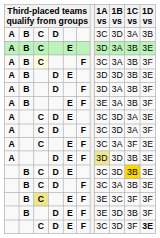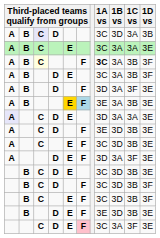(41, 34) no background -> (41, 34) lavender background
(102, 48) 3D -> (102, 48) 3C
(132, 48) 3B -> (132, 48) 3A
(102, 62) normal -> (102, 62) bold
(102, 75) 3D -> (102, 75) 3C
(117, 75) 3D -> (117, 75) 3A
(148, 75) 3E -> (148, 75) 3F
(132, 89) 3B -> (132, 89) 3F
(148, 89) 3F -> (148, 89) 3E
(70, 103) no background -> (70, 103) gold background
(83, 103) no background -> (83, 103) lightblue background
(148, 103) 3F -> (148, 103) 3E
(12, 116) no background -> (12, 116) lavender background
(102, 116) 3C -> (102, 116) 3D
(117, 116) 3D -> (117, 116) 3A
(102, 130) 3C -> (102, 130) 3E
(132, 130) 3A -> (132, 130) 3B
(148, 130) 3F -> (148, 130) 3E
(117, 144) 3A -> (117, 144) 3D
(132, 144) 3F -> (132, 144) 3B
(102, 158) khaki background -> (102, 158) no background
(117, 158) 3D -> (117, 158) 3A
(132, 158) 3B -> (132, 158) 3F
(132, 171) gold background -> (132, 171) no background
(117, 185) 3A -> (117, 185) 3D
(148, 185) 3E -> (148, 185) 3F
(41, 199) khaki background -> (41, 199) no background
(102, 199) 3E -> (102, 199) 3C
(117, 199) 3C -> (117, 199) 3D
(132, 199) 3F -> (132, 199) 3B
(148, 212) 3F -> (148, 212) 3E
(83, 226) no background -> (83, 226) pink background
(117, 226) 3D -> (117, 226) 3A
(148, 226) bold -> (148, 226) normal
